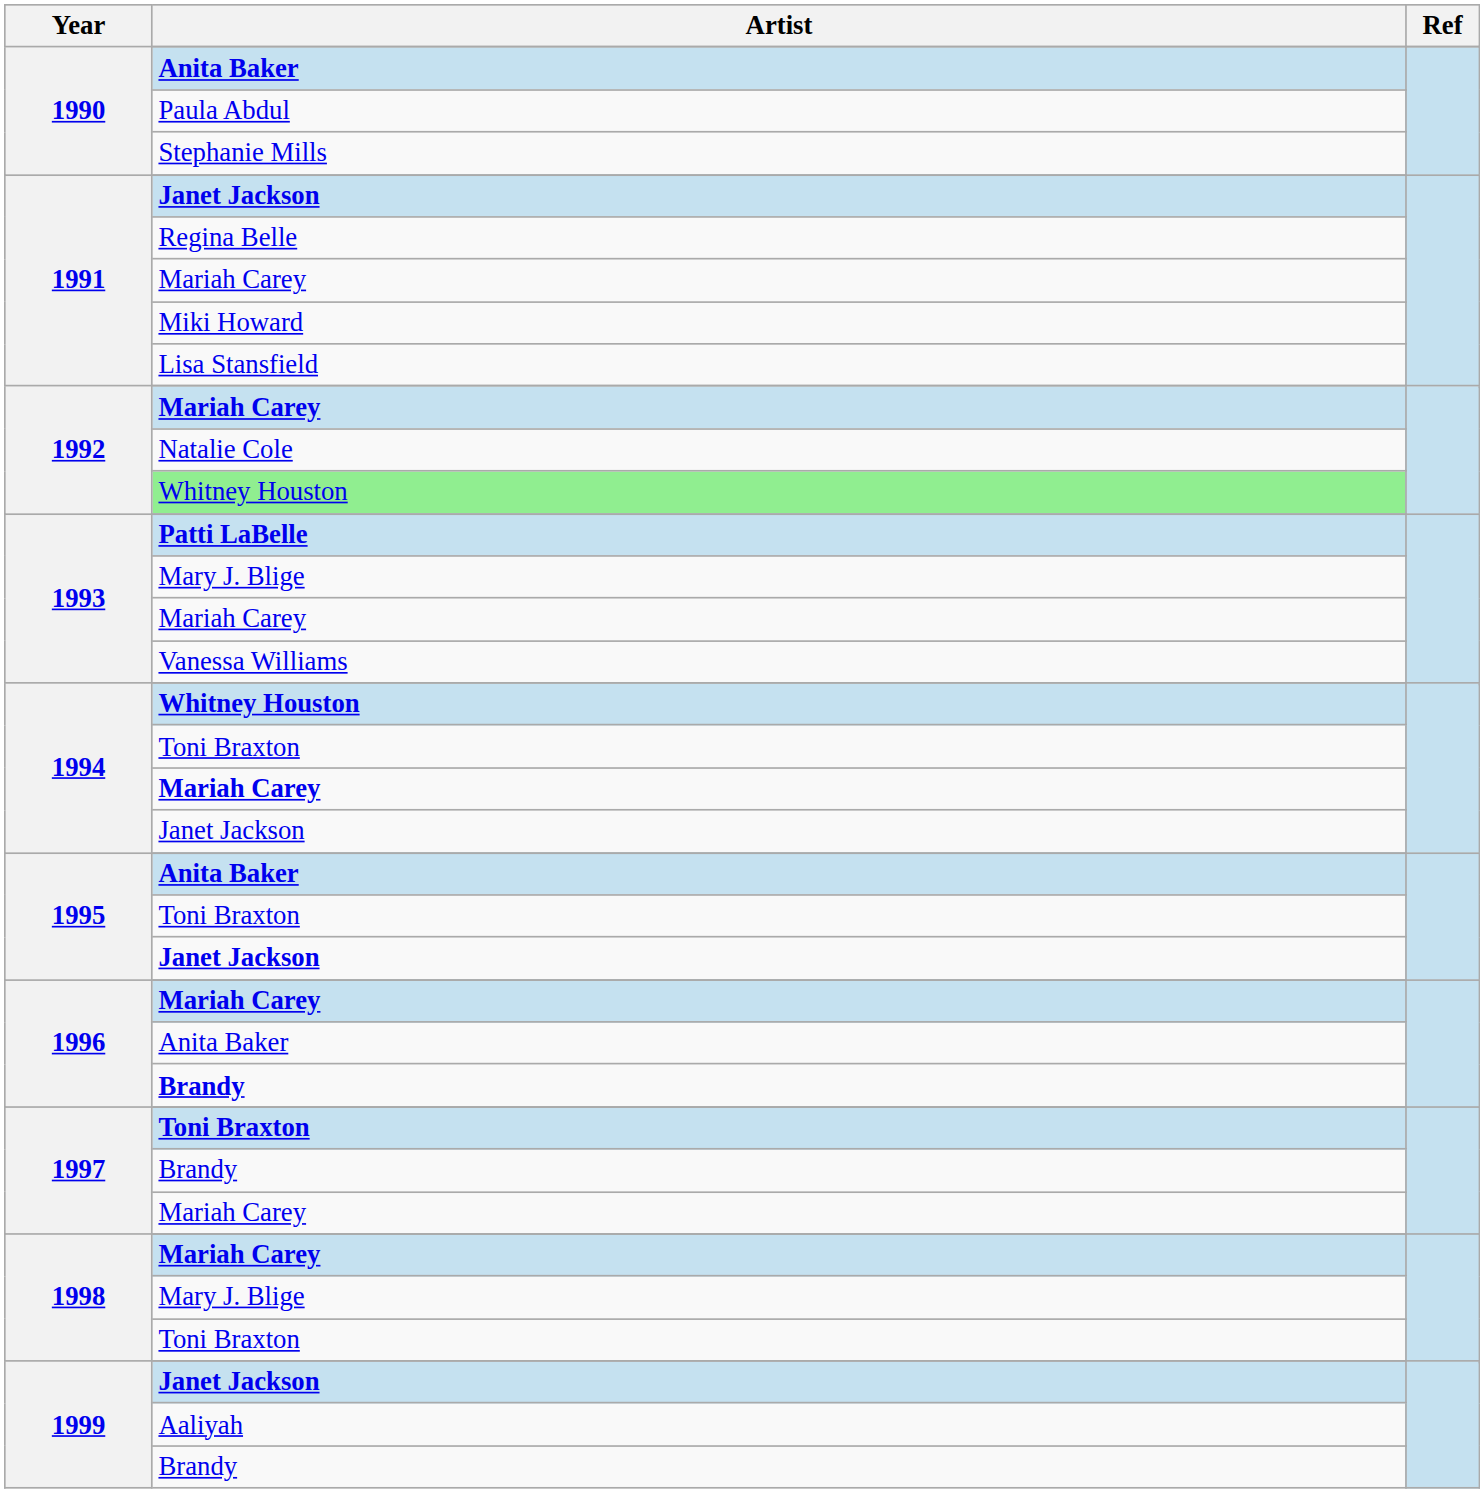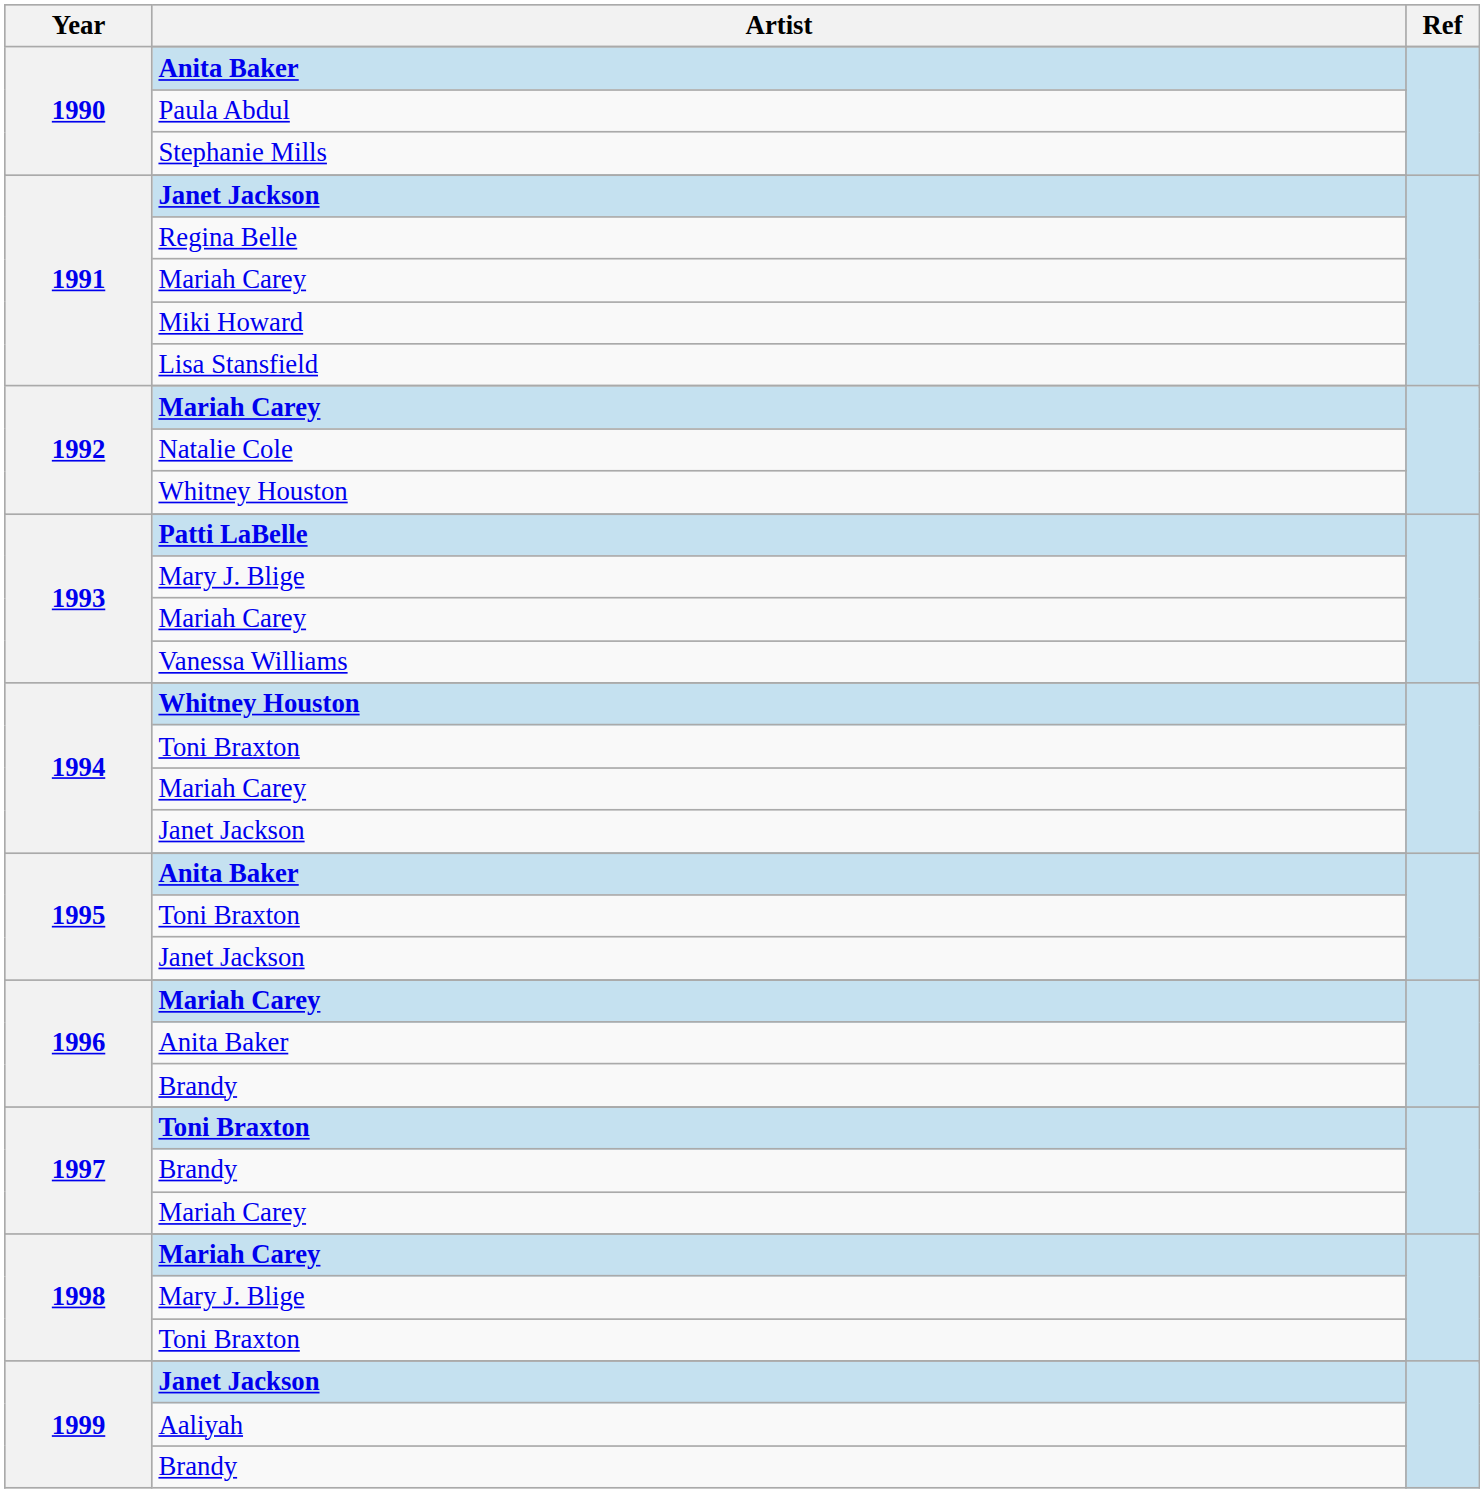(253, 491) lightgreen background -> (253, 491) no background
(239, 788) bold -> (232, 788) normal
(239, 957) bold -> (232, 957) normal
(202, 1085) bold -> (198, 1085) normal
